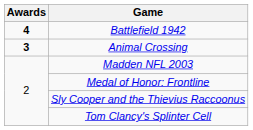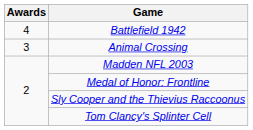(26, 30) bold -> (26, 30) normal
(26, 47) bold -> (26, 47) normal
